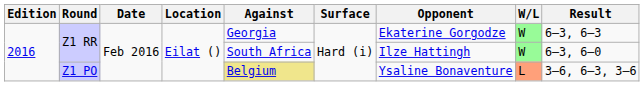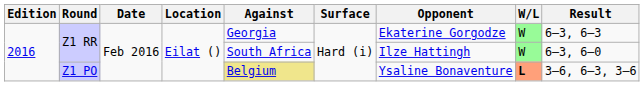(522, 71) normal -> (522, 71) bold
